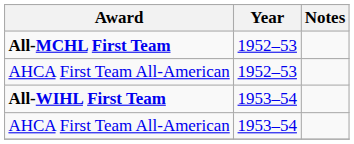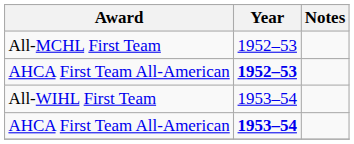(89, 44) bold -> (85, 44) normal
(267, 71) normal -> (267, 71) bold
(87, 98) bold -> (82, 98) normal
(267, 125) normal -> (267, 125) bold
